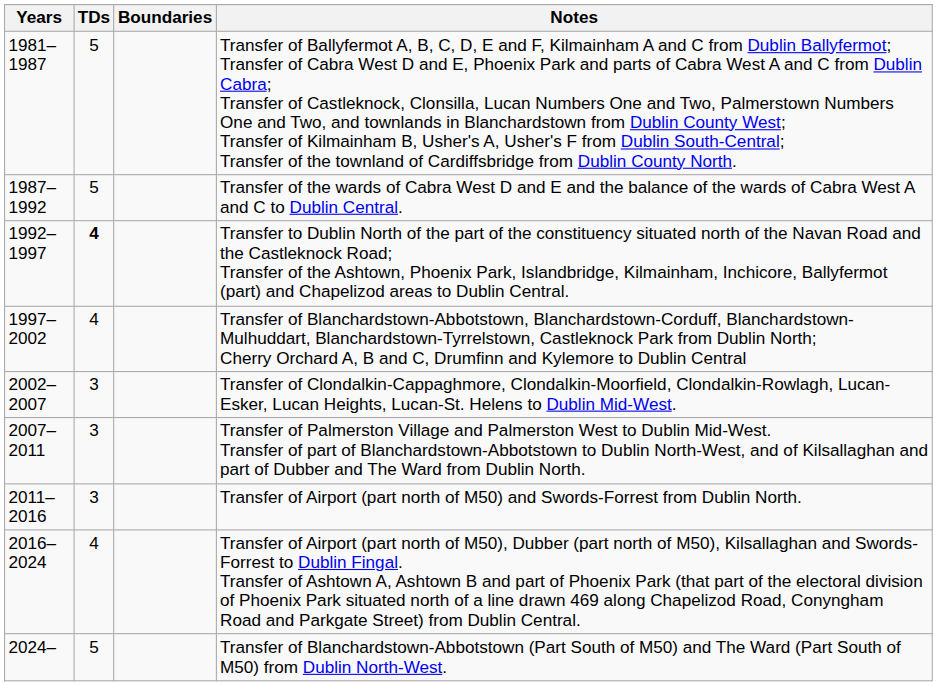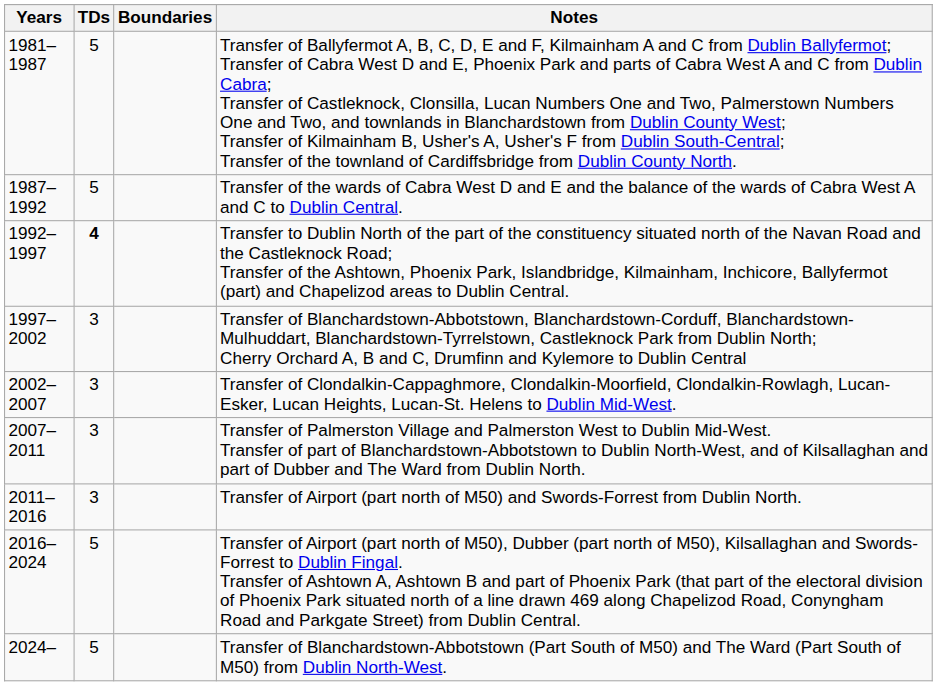(94, 319) 4 -> (94, 319) 3
(94, 543) 4 -> (94, 543) 5
